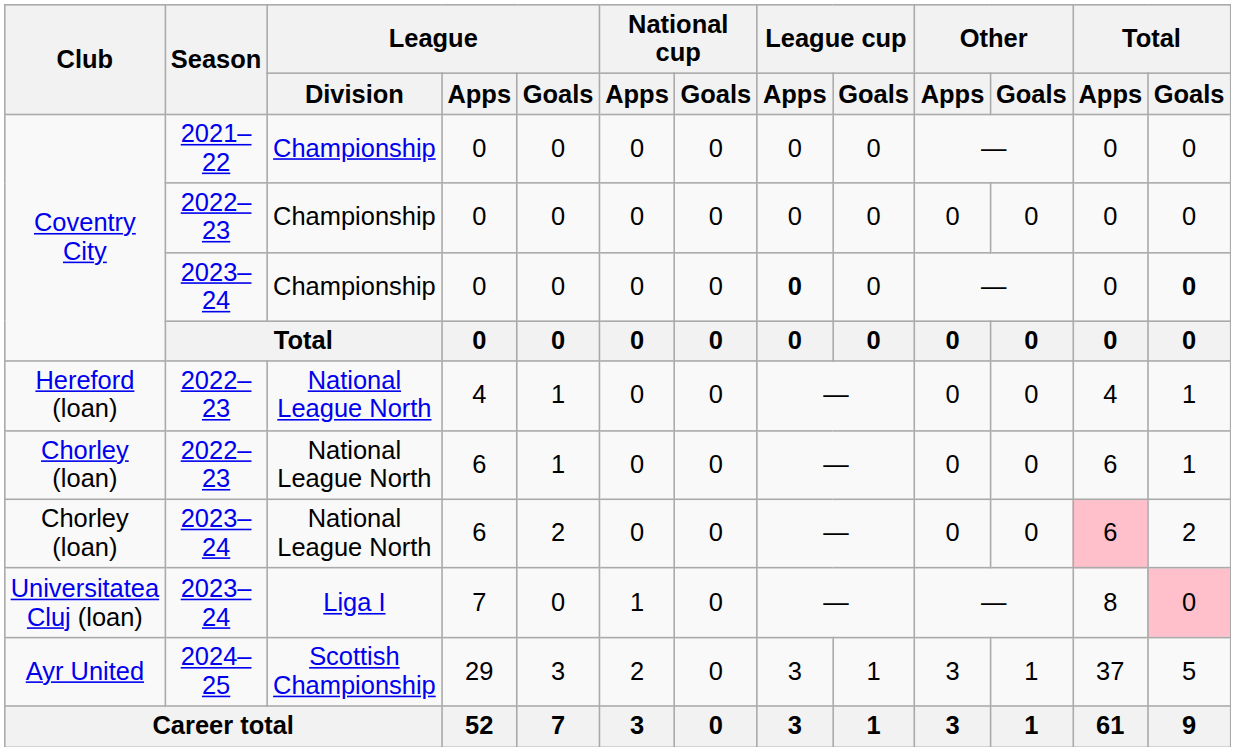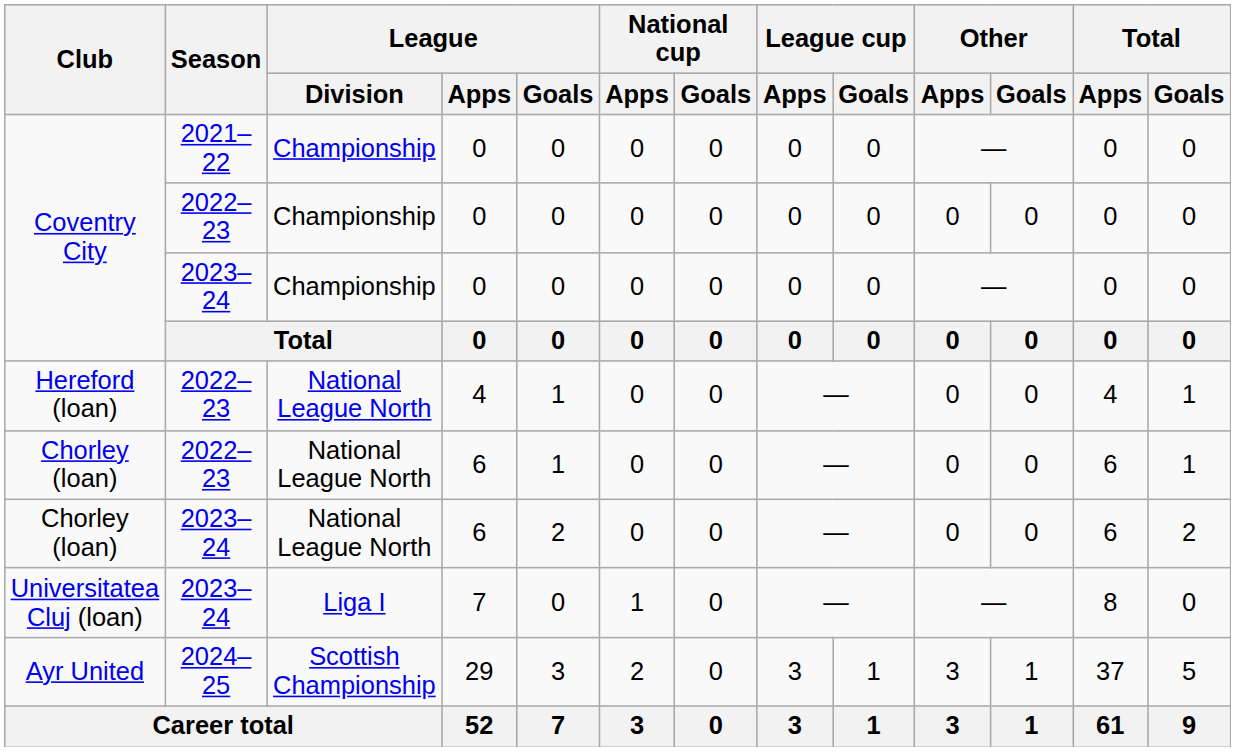(795, 286) bold -> (795, 286) normal
(1189, 286) bold -> (1189, 286) normal
(1110, 533) pink background -> (1110, 533) no background
(1189, 602) pink background -> (1189, 602) no background
